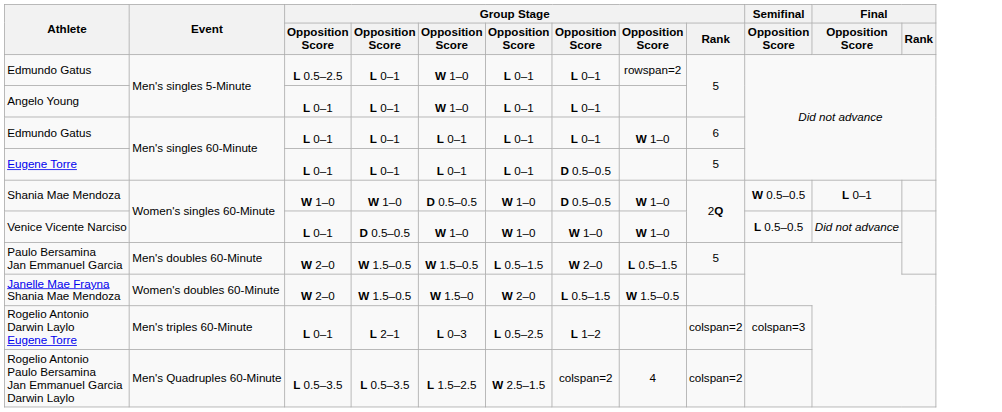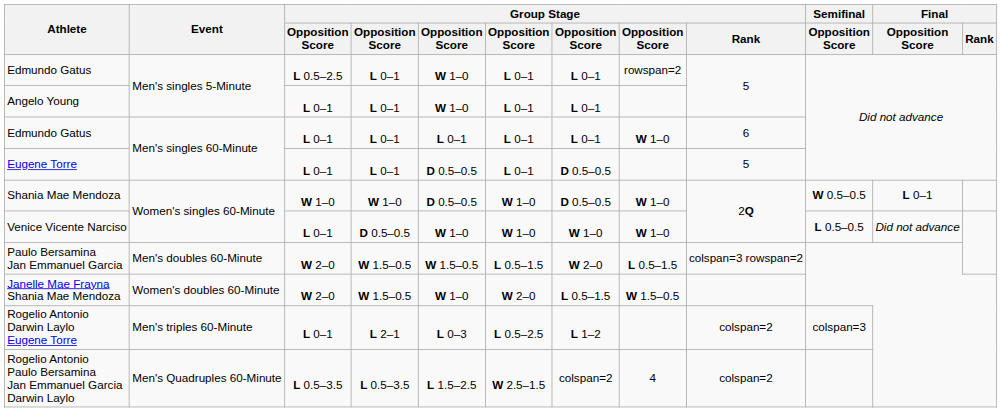(452, 171) L 0–1 -> (452, 171) D 0.5–0.5
(716, 259) 5 -> (746, 259) colspan=3 rowspan=2
(452, 296) W 1.5–0 -> (452, 296) W 1–0
